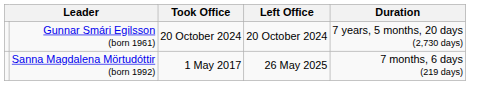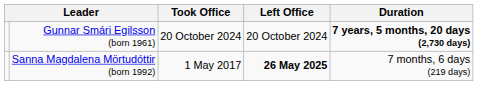(398, 36) normal -> (401, 36) bold
(296, 65) normal -> (296, 65) bold
